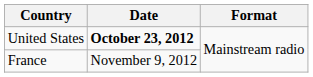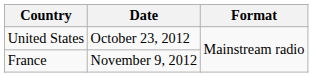(142, 38) bold -> (140, 38) normal
